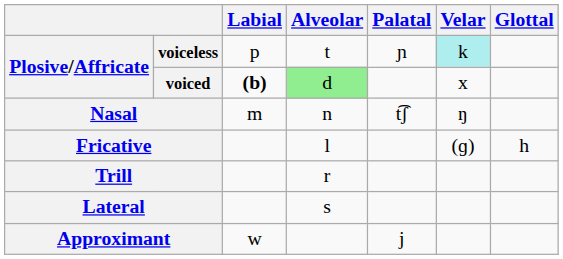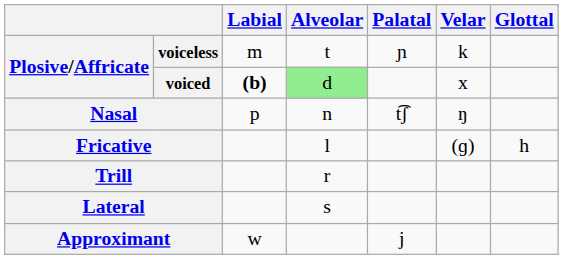(255, 51) p -> (255, 51) m
(463, 51) paleturquoise background -> (463, 51) no background
(255, 113) m -> (255, 113) p
